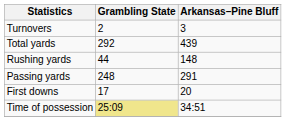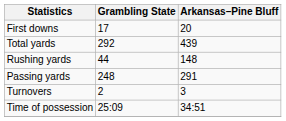rows swapped: (32, 92) <-> (29, 28)
(110, 108) khaki background -> (110, 108) no background
